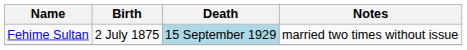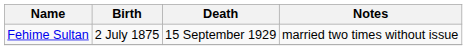(221, 34) lightblue background -> (221, 34) no background
